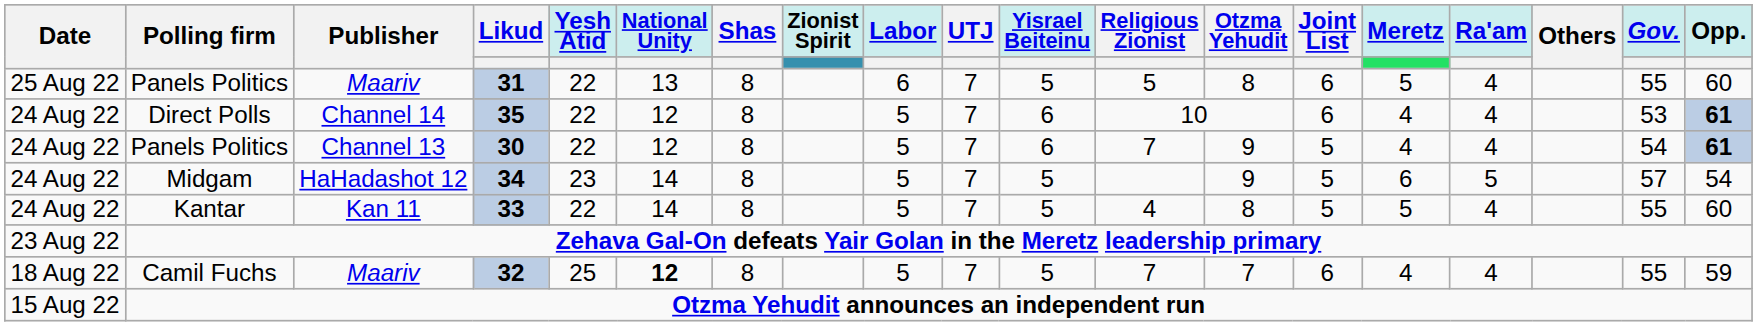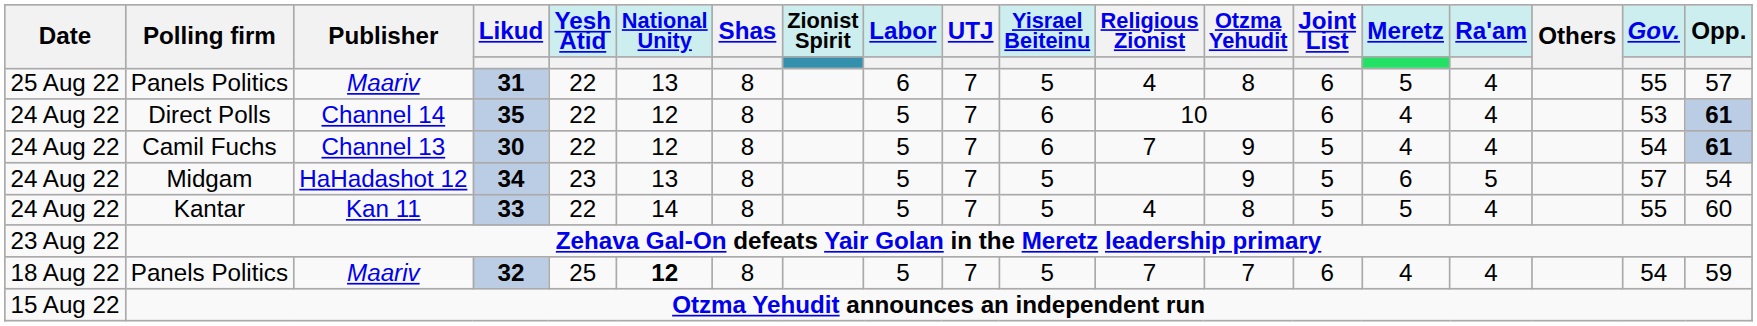(1150, 84) 5 -> (1150, 84) 4
(1719, 84) 60 -> (1719, 84) 57
(209, 147) Panels Politics -> (209, 147) Camil Fuchs
(665, 178) 14 -> (665, 178) 13
(209, 273) Camil Fuchs -> (209, 273) Panels Politics
(1654, 273) 55 -> (1654, 273) 54
